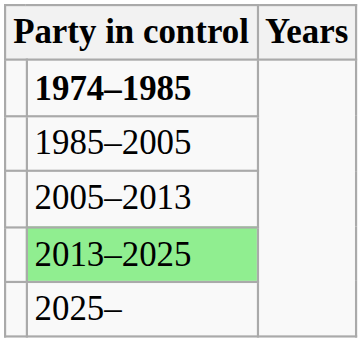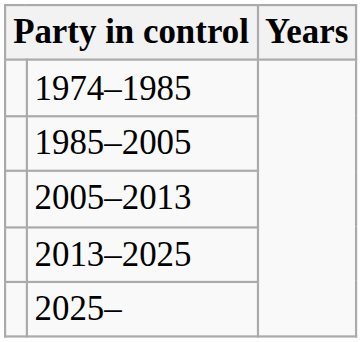(113, 87) bold -> (113, 87) normal
(113, 253) lightgreen background -> (113, 253) no background
